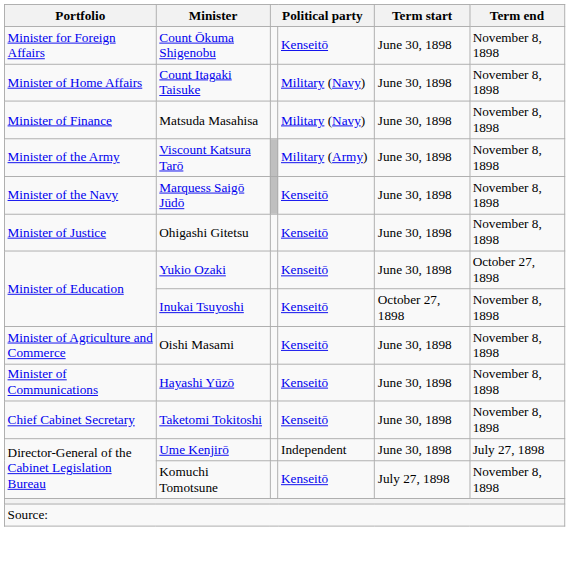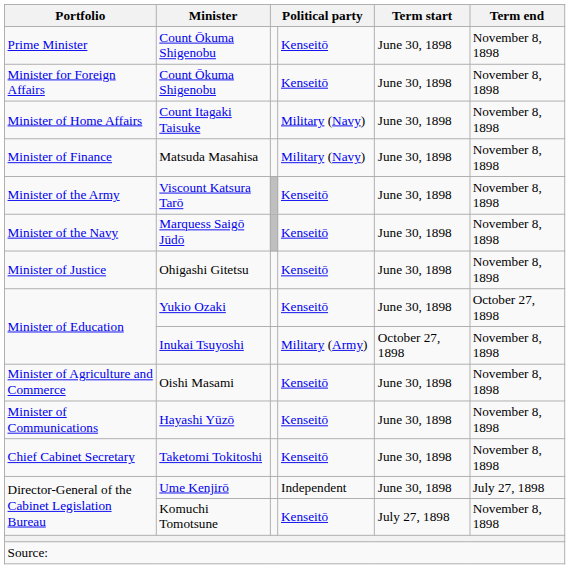+ row: (47, 45)
(324, 157) Military (Army) -> (305, 195) Kenseitō
(305, 307) Kenseitō -> (324, 345) Military (Army)
